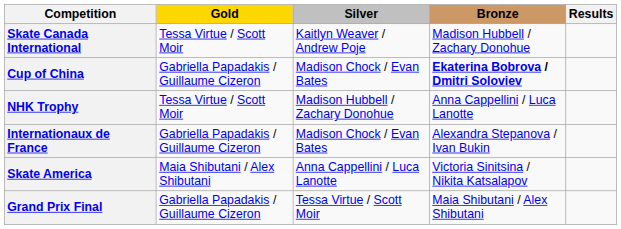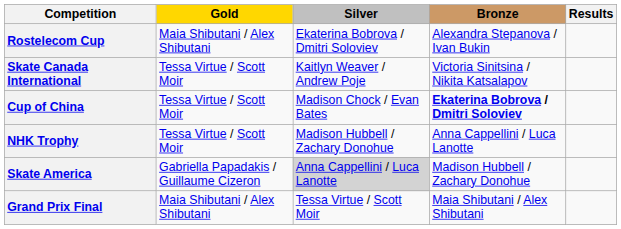+ row: (56, 40)
(482, 40) Madison Hubbell / Zachary Donohue -> (481, 74) Victoria Sinitsina / Nikita Katsalapov
(218, 74) Gabriella Papadakis / Guillaume Cizeron -> (212, 107) Tessa Virtue / Scott Moir
- row: (59, 140)
(217, 174) Maia Shibutani / Alex Shibutani -> (218, 174) Gabriella Papadakis / Guillaume Cizeron
(357, 174) no background -> (357, 174) lightgrey background
(481, 174) Victoria Sinitsina / Nikita Katsalapov -> (482, 174) Madison Hubbell / Zachary Donohue
(218, 207) Gabriella Papadakis / Guillaume Cizeron -> (217, 207) Maia Shibutani / Alex Shibutani
